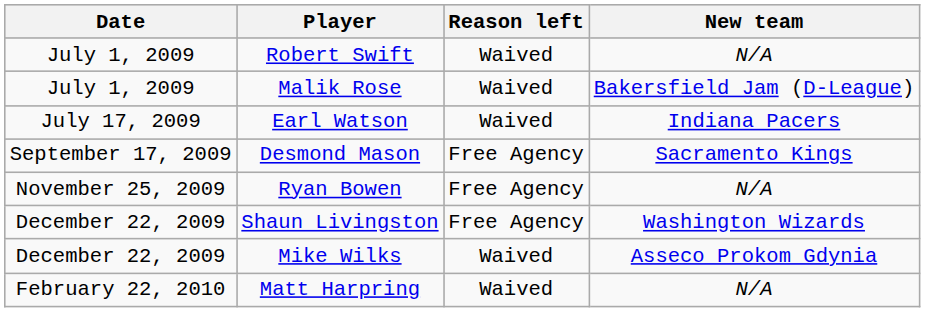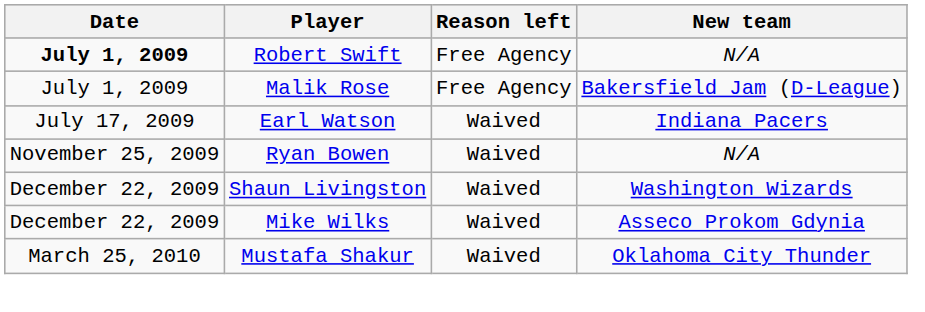(121, 55) normal -> (114, 55) bold
(516, 55) Waived -> (504, 55) Free Agency
(516, 88) Waived -> (504, 88) Free Agency
- row: (340, 155)
(516, 189) Free Agency -> (504, 155) Waived
(516, 222) Free Agency -> (504, 189) Waived
- row: (340, 289)
+ row: (328, 256)
